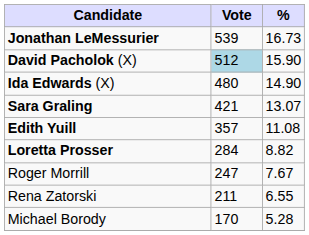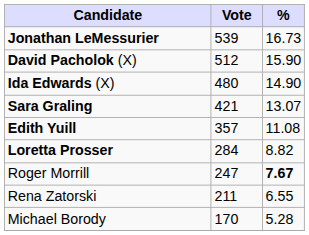(226, 60) lightblue background -> (226, 60) no background
(279, 173) normal -> (279, 173) bold
